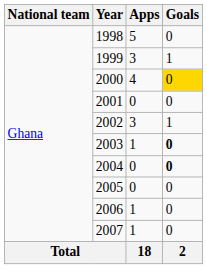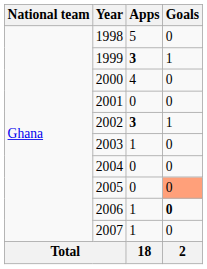(133, 58) normal -> (133, 58) bold
(169, 79) gold background -> (169, 79) no background
(133, 123) normal -> (133, 123) bold
(169, 144) bold -> (169, 144) normal
(169, 166) bold -> (169, 166) normal
(169, 187) no background -> (169, 187) lightsalmon background
(169, 209) normal -> (169, 209) bold
